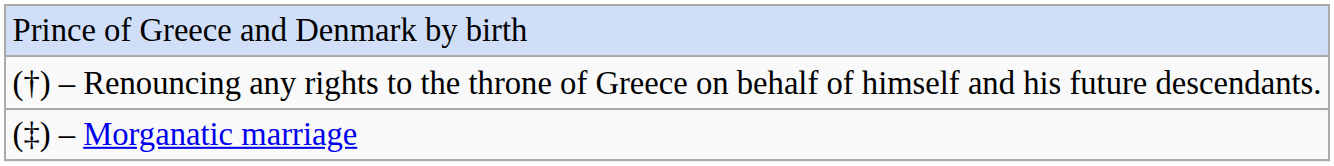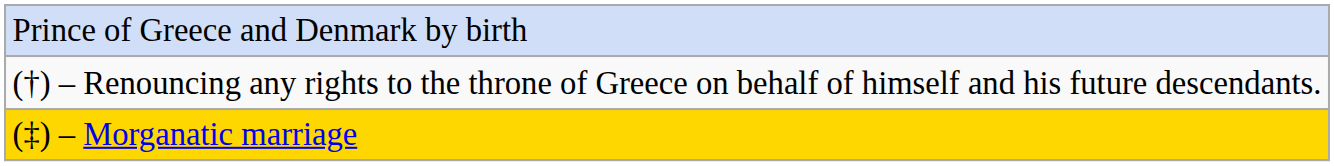(185, 133) no background -> (185, 133) gold background
